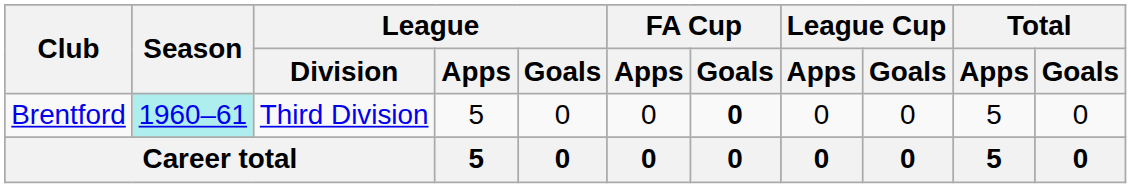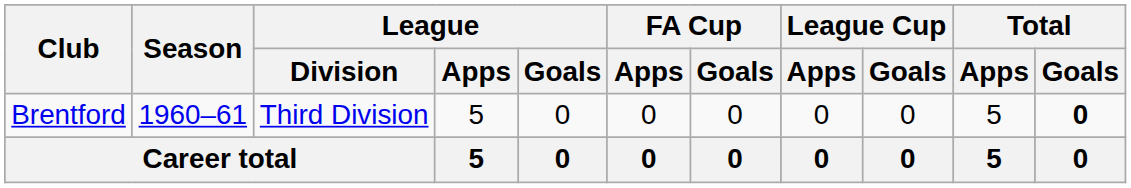(193, 114) paleturquoise background -> (193, 114) no background
(735, 114) bold -> (735, 114) normal
(1080, 114) normal -> (1080, 114) bold
